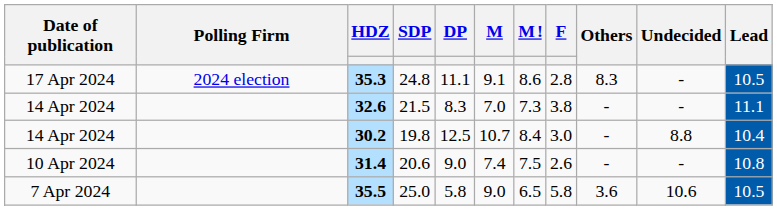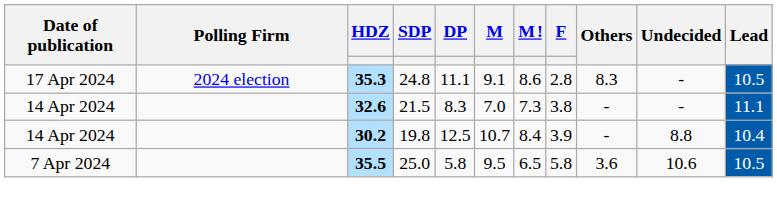(561, 135) 3.0 -> (561, 135) 3.9
- row: (371, 163)
(495, 191) 9.0 -> (495, 163) 9.5
